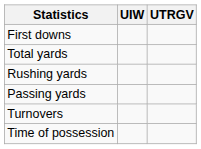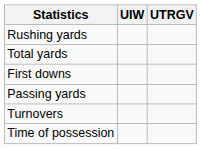rows swapped: (39, 34) <-> (47, 74)
